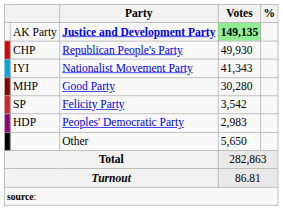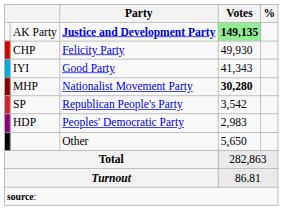(122, 50) Republican People's Party -> (93, 50) Felicity Party
(127, 68) Nationalist Movement Party -> (89, 68) Good Party
(89, 86) Good Party -> (127, 86) Nationalist Movement Party
(237, 86) normal -> (237, 86) bold
(93, 104) Felicity Party -> (122, 104) Republican People's Party
